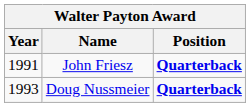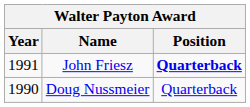(23, 89) 1993 -> (23, 89) 1990
(199, 89) bold -> (199, 89) normal
